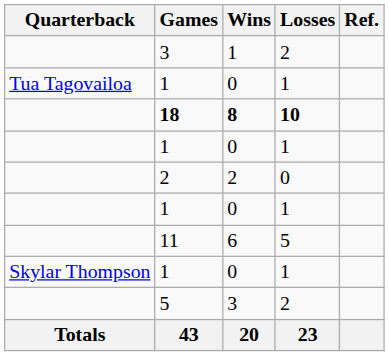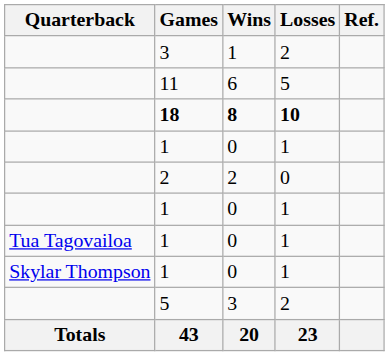rows swapped: (80, 241) <-> (70, 83)
